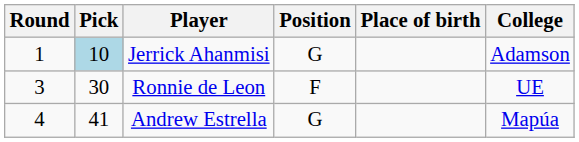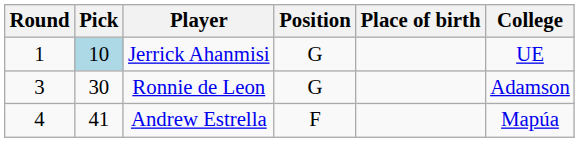(530, 53) Adamson -> (530, 53) UE
(315, 86) F -> (315, 86) G
(530, 86) UE -> (530, 86) Adamson
(315, 119) G -> (315, 119) F
